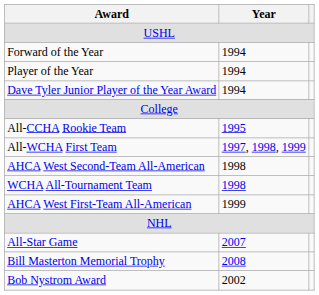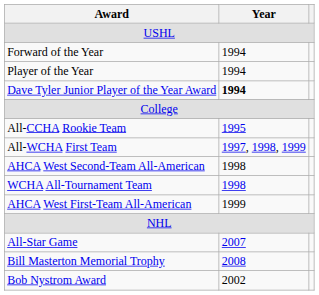(234, 90) normal -> (234, 90) bold
